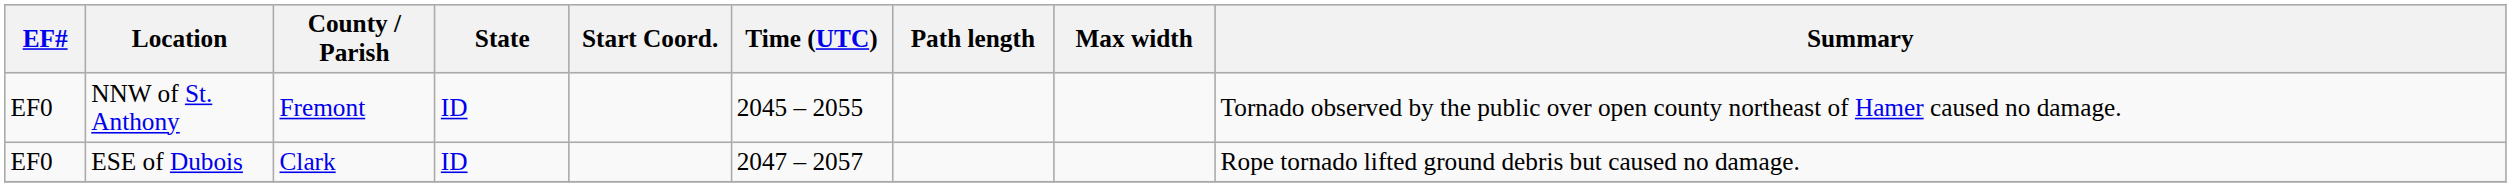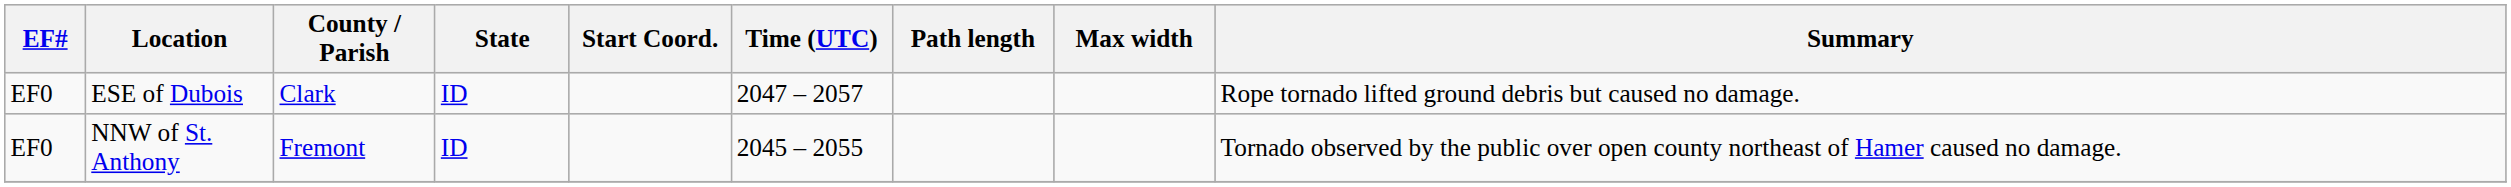rows swapped: (152, 107) <-> (167, 161)
